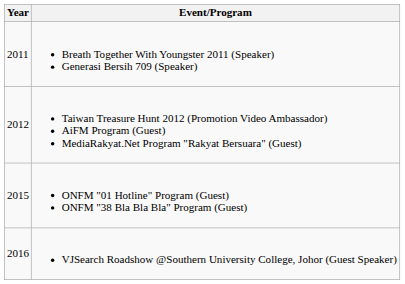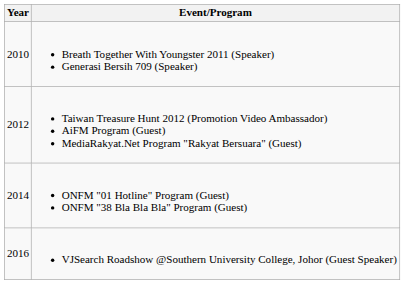(18, 54) 2011 -> (18, 54) 2010
(18, 195) 2015 -> (18, 195) 2014
